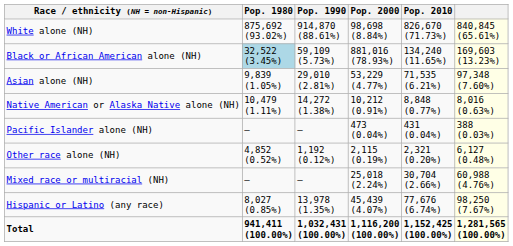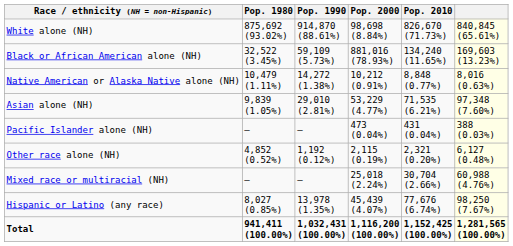(263, 56) lightblue background -> (263, 56) no background
rows swapped: (123, 106) <-> (50, 81)
